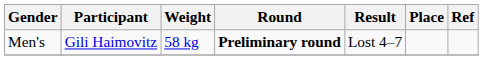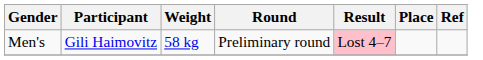(280, 42) bold -> (274, 42) normal
(375, 42) no background -> (364, 42) pink background
